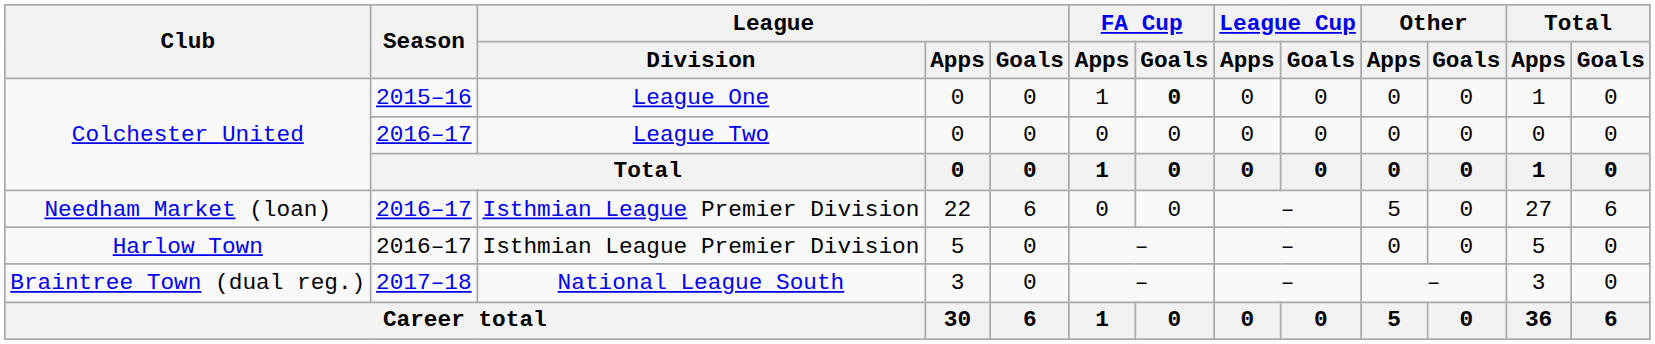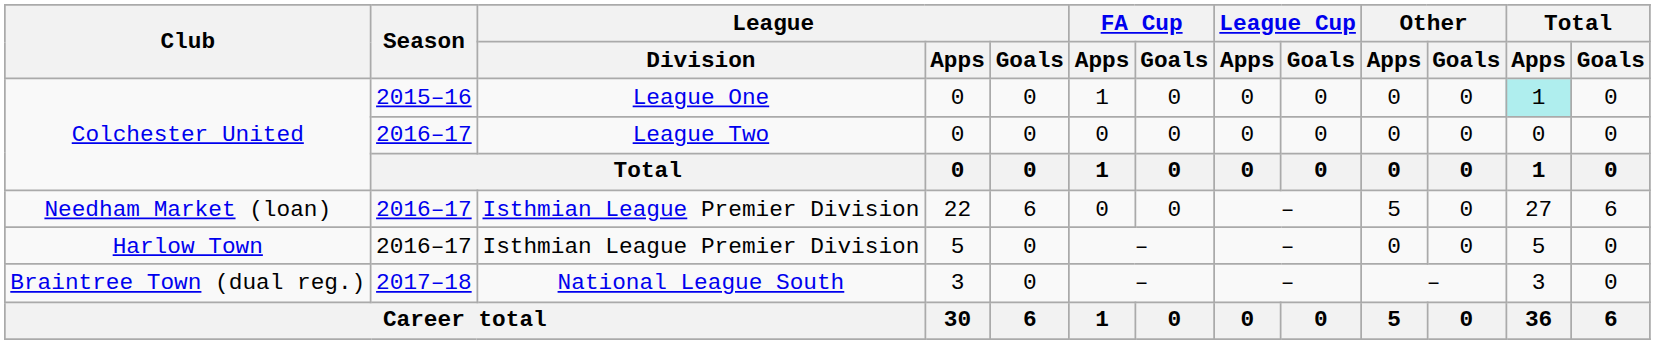(1174, 98) bold -> (1174, 98) normal
(1539, 98) no background -> (1539, 98) paleturquoise background
